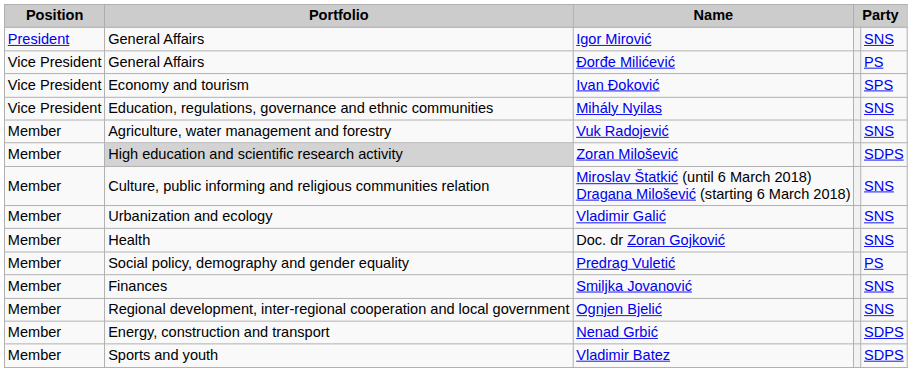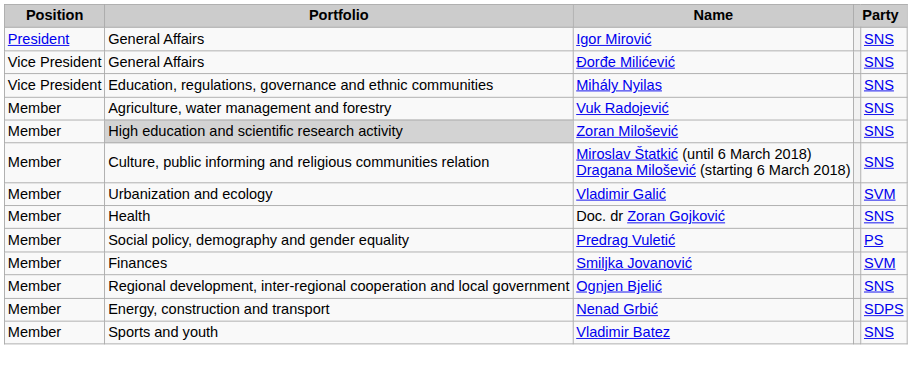(874, 62) PS -> (879, 62) SNS
- row: (618, 85)
(884, 154) SDPS -> (879, 131) SNS
(879, 217) SNS -> (880, 194) SVM
(879, 286) SNS -> (880, 263) SVM
(884, 355) SDPS -> (879, 332) SNS
